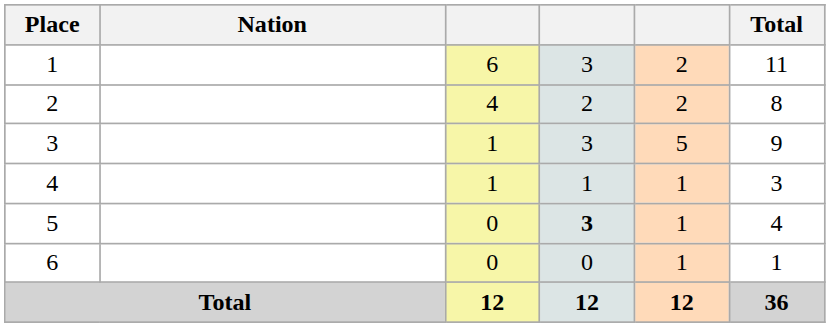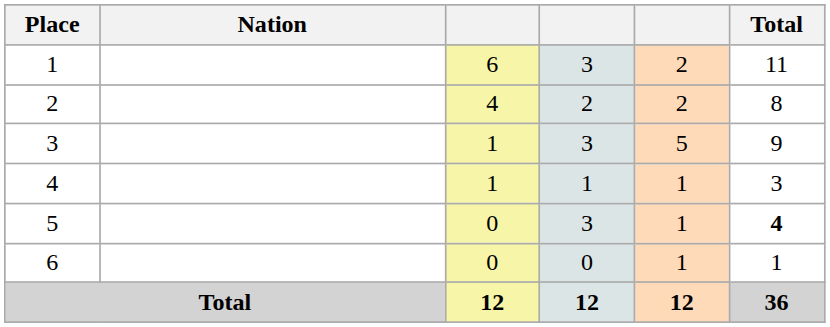(587, 223) bold -> (587, 223) normal
(777, 223) normal -> (777, 223) bold
